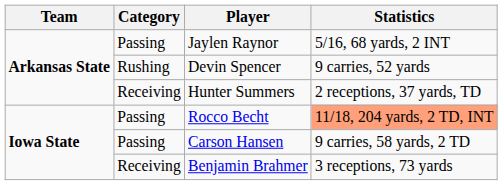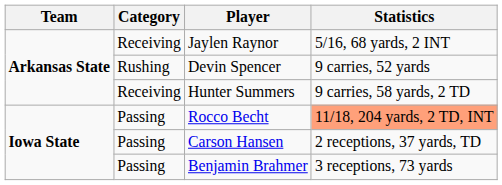(141, 42) Passing -> (149, 42) Receiving
(398, 92) 2 receptions, 37 yards, TD -> (393, 92) 9 carries, 58 yards, 2 TD
(393, 141) 9 carries, 58 yards, 2 TD -> (398, 141) 2 receptions, 37 yards, TD
(149, 166) Receiving -> (141, 166) Passing
